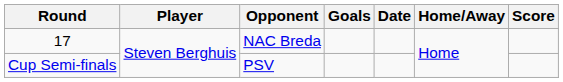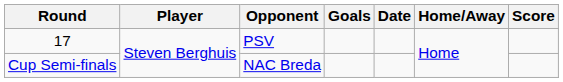(282, 41) NAC Breda -> (259, 41) PSV
(259, 65) PSV -> (282, 65) NAC Breda
